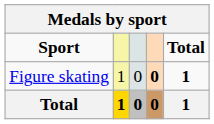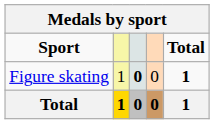(138, 76) normal -> (138, 76) bold
(155, 76) bold -> (155, 76) normal
